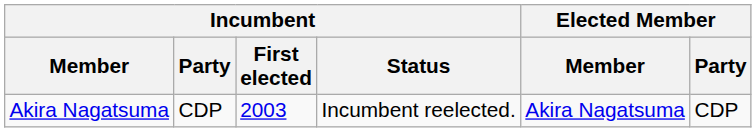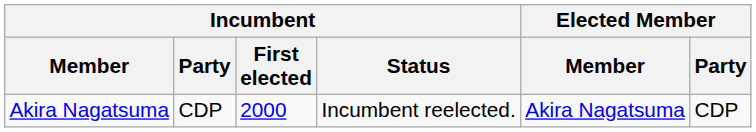(263, 110) 2003 -> (263, 110) 2000
